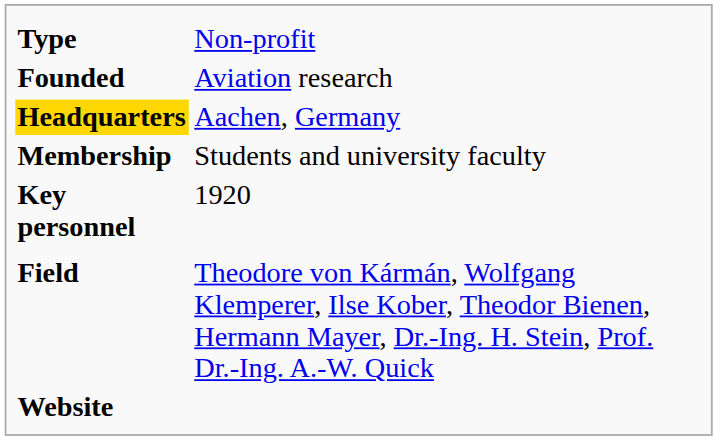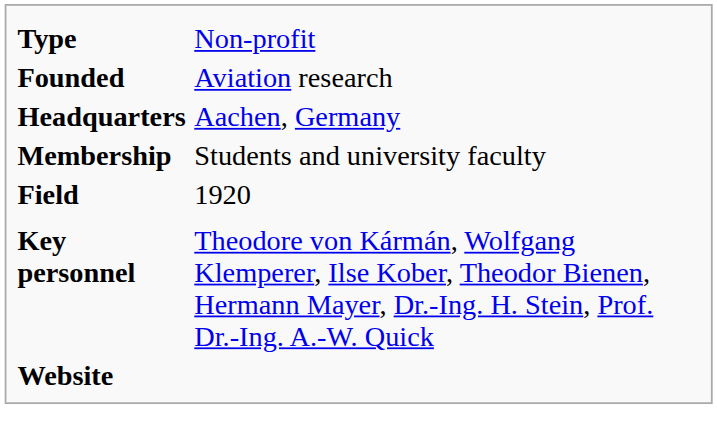(102, 117) gold background -> (102, 117) no background
(76, 211) Key personnel -> (48, 195) Field
(48, 272) Field -> (76, 257) Key personnel
